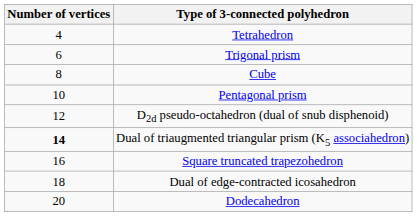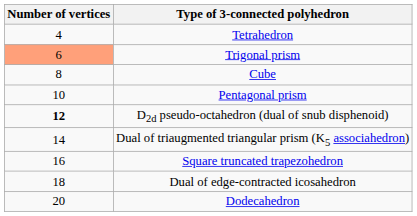(59, 54) no background -> (59, 54) lightsalmon background
(59, 116) normal -> (59, 116) bold
(59, 139) bold -> (59, 139) normal
